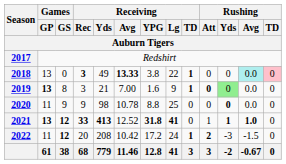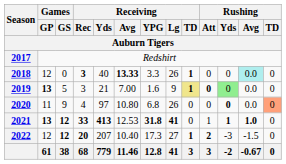(47, 74) 13 -> (47, 74) 12
(104, 74) 49 -> (104, 74) 40
(153, 74) 3.8 -> (153, 74) 3.3
(174, 74) 22 -> (174, 74) 26
(272, 74) pink background -> (272, 74) no background
(64, 89) 8 -> (64, 89) 5
(191, 89) no background -> (191, 89) khaki background
(83, 105) 9 -> (83, 105) 4
(104, 105) 98 -> (104, 105) 97
(127, 105) 10.78 -> (127, 105) 10.80
(153, 105) 8.8 -> (153, 105) 6.8
(174, 105) 25 -> (174, 105) 26
(272, 105) no background -> (272, 105) lightsalmon background
(127, 120) 12.52 -> (127, 120) 12.53
(47, 136) 11 -> (47, 136) 12
(83, 136) normal -> (83, 136) bold
(104, 136) 208 -> (104, 136) 207
(127, 136) 10.42 -> (127, 136) 10.40
(153, 136) 17.2 -> (153, 136) 17.3
(174, 136) 24 -> (174, 136) 27
